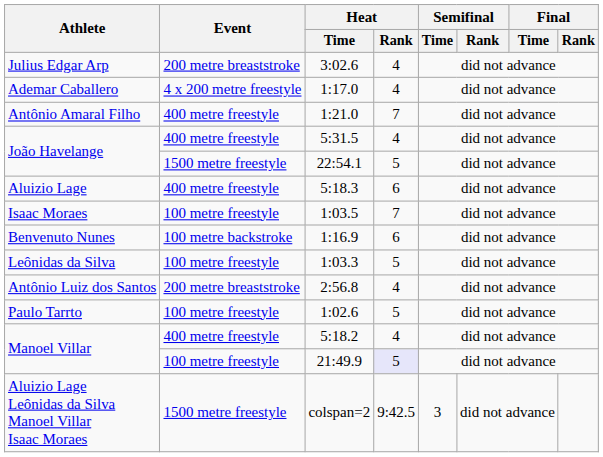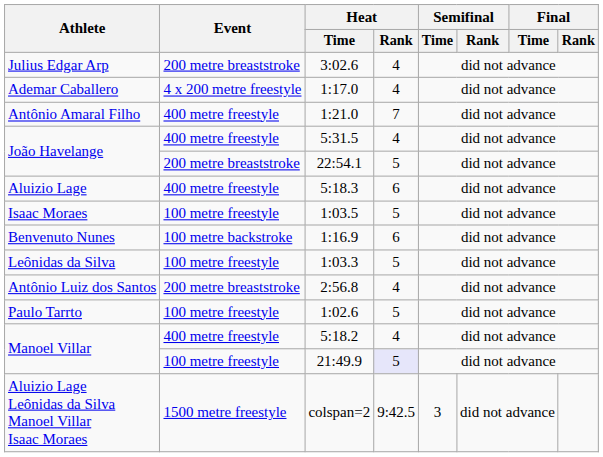(225, 164) 1500 metre freestyle -> (232, 164) 200 metre breaststroke
(396, 213) 7 -> (396, 213) 5
